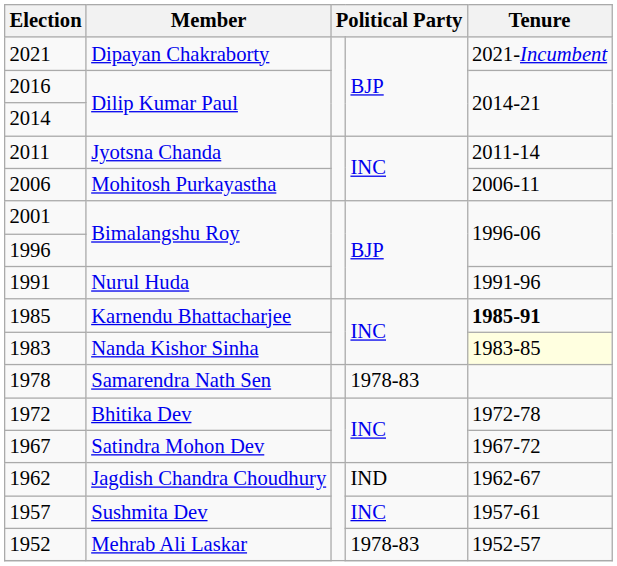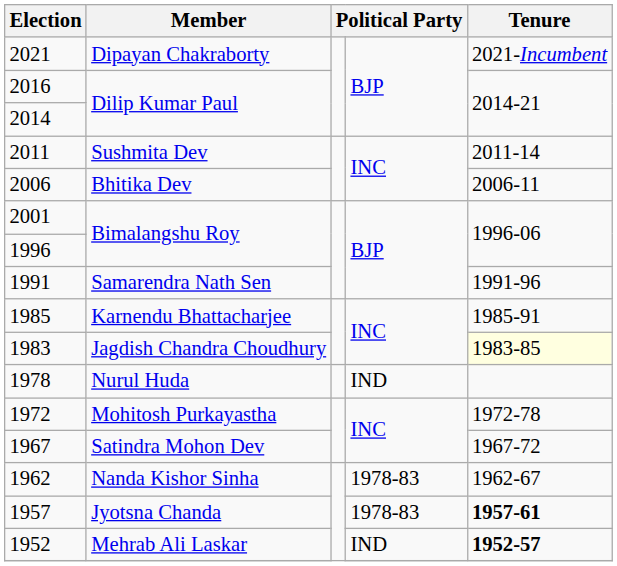(156, 151) Jyotsna Chanda -> (149, 151) Sushmita Dev
(184, 184) Mohitosh Purkayastha -> (141, 184) Bhitika Dev
(140, 282) Nurul Huda -> (181, 282) Samarendra Nath Sen
(506, 315) bold -> (506, 315) normal
(175, 348) Nanda Kishor Sinha -> (209, 348) Jagdish Chandra Choudhury
(181, 380) Samarendra Nath Sen -> (140, 380) Nurul Huda
(385, 380) 1978-83 -> (369, 380) IND
(141, 413) Bhitika Dev -> (184, 413) Mohitosh Purkayastha
(209, 479) Jagdish Chandra Choudhury -> (175, 479) Nanda Kishor Sinha
(369, 479) IND -> (385, 479) 1978-83
(149, 511) Sushmita Dev -> (156, 511) Jyotsna Chanda
(368, 511) INC -> (385, 511) 1978-83
(506, 511) normal -> (506, 511) bold
(385, 544) 1978-83 -> (369, 544) IND
(506, 544) normal -> (506, 544) bold
